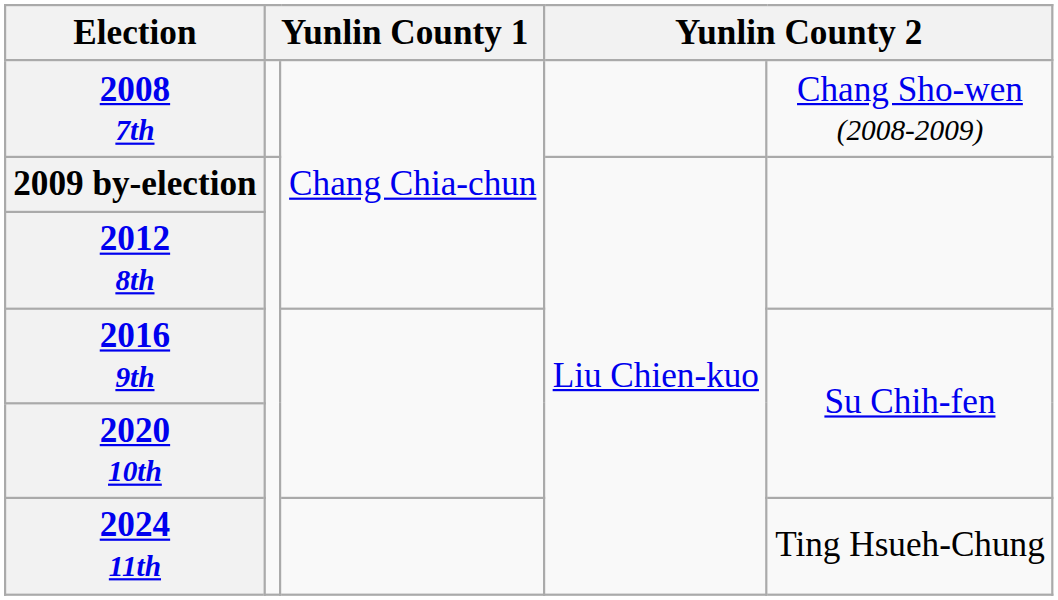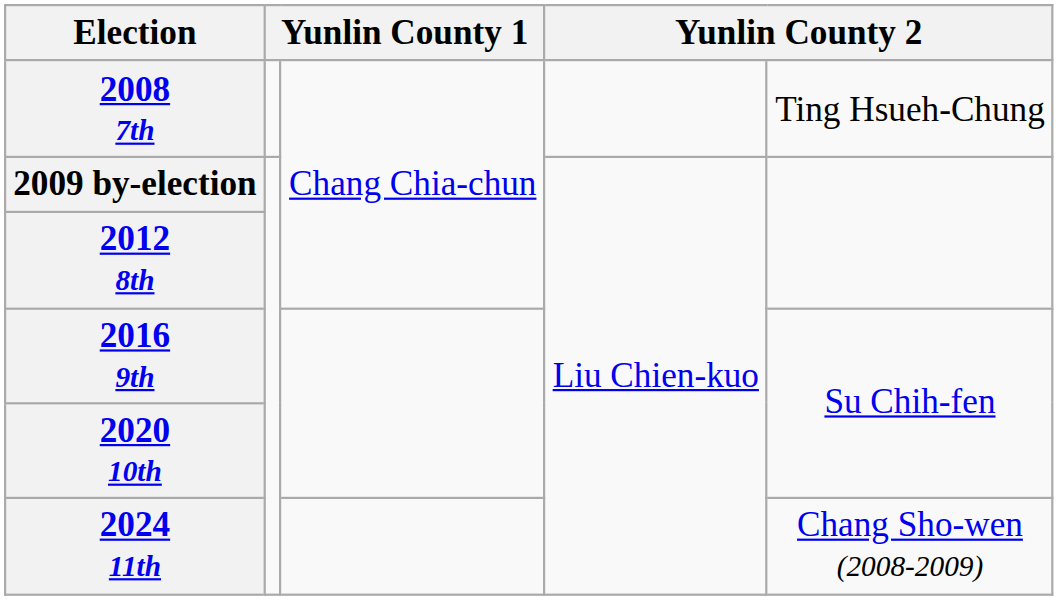(910, 108) Chang Sho-wen (2008-2009) -> (910, 108) Ting Hsueh-Chung
(910, 545) Ting Hsueh-Chung -> (910, 545) Chang Sho-wen (2008-2009)
